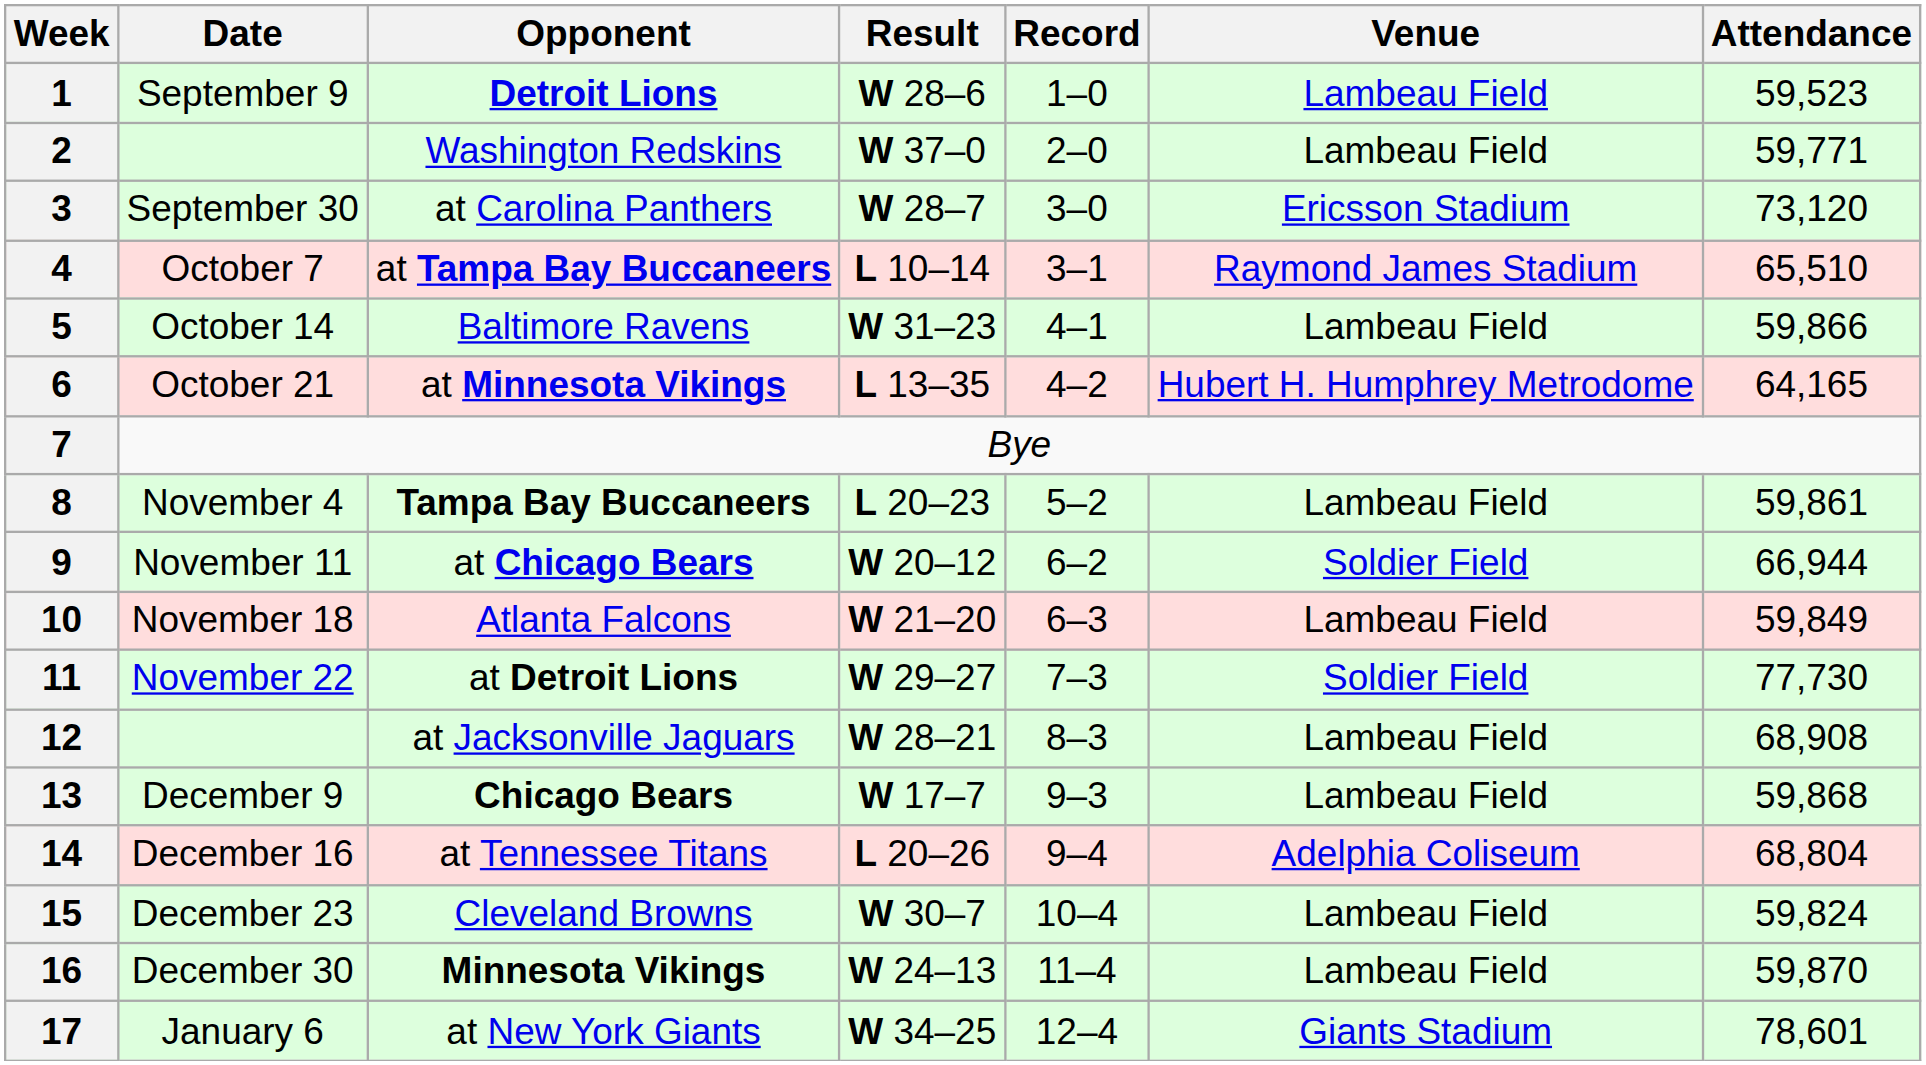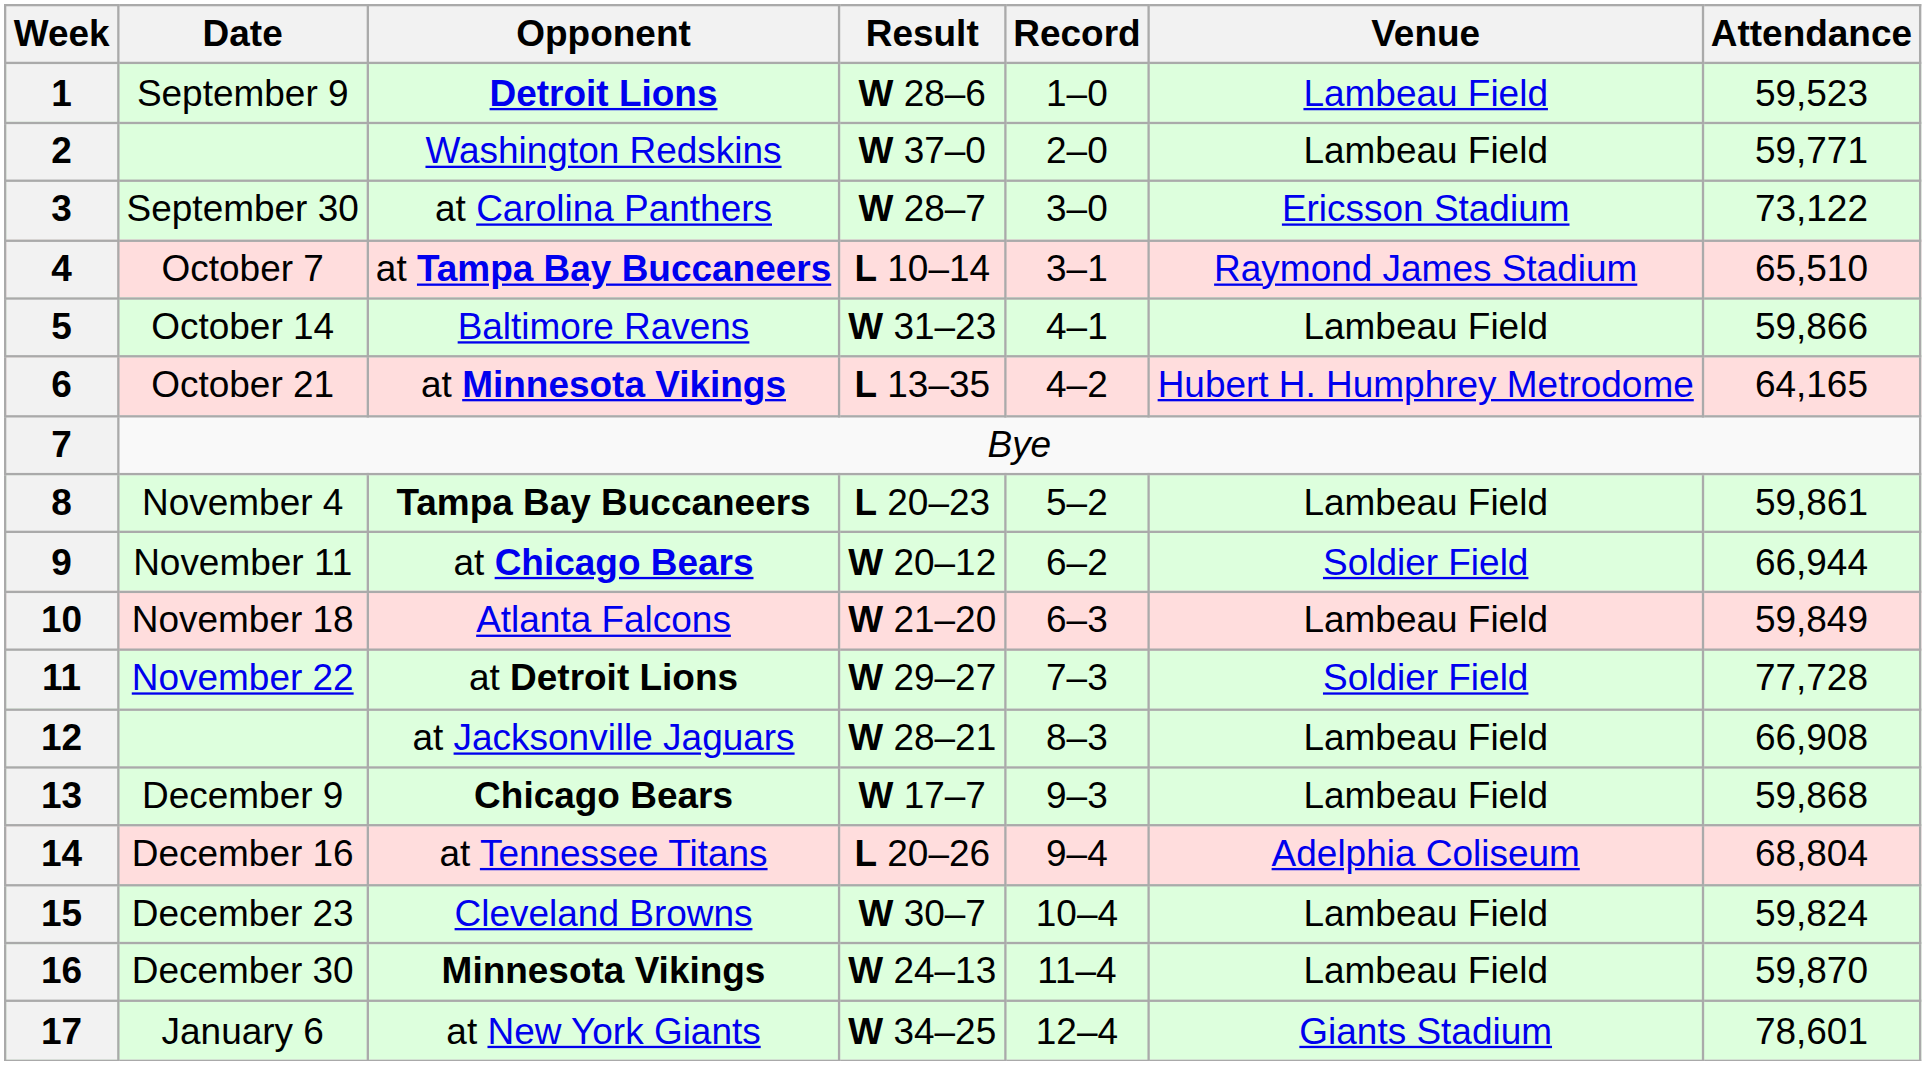(1811, 209) 73,120 -> (1811, 209) 73,122
(1811, 678) 77,730 -> (1811, 678) 77,728
(1811, 737) 68,908 -> (1811, 737) 66,908
